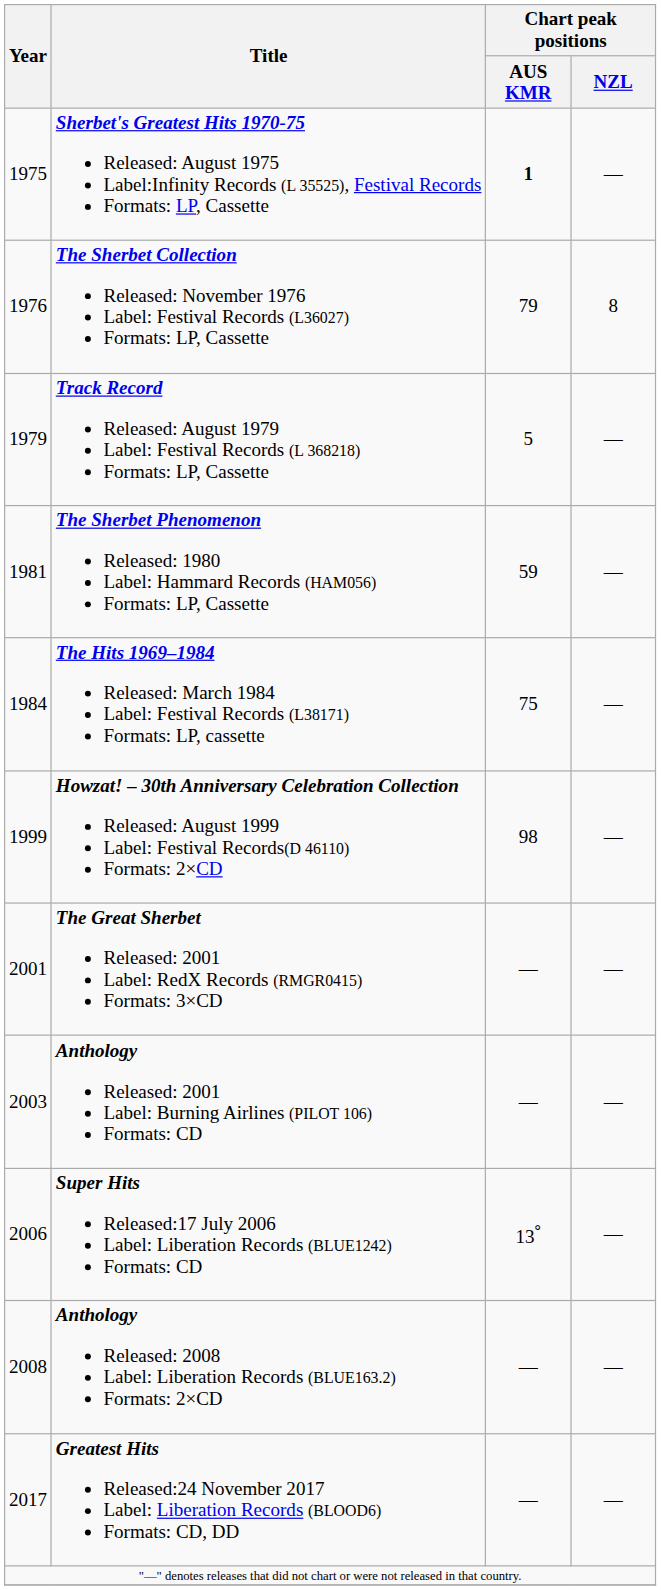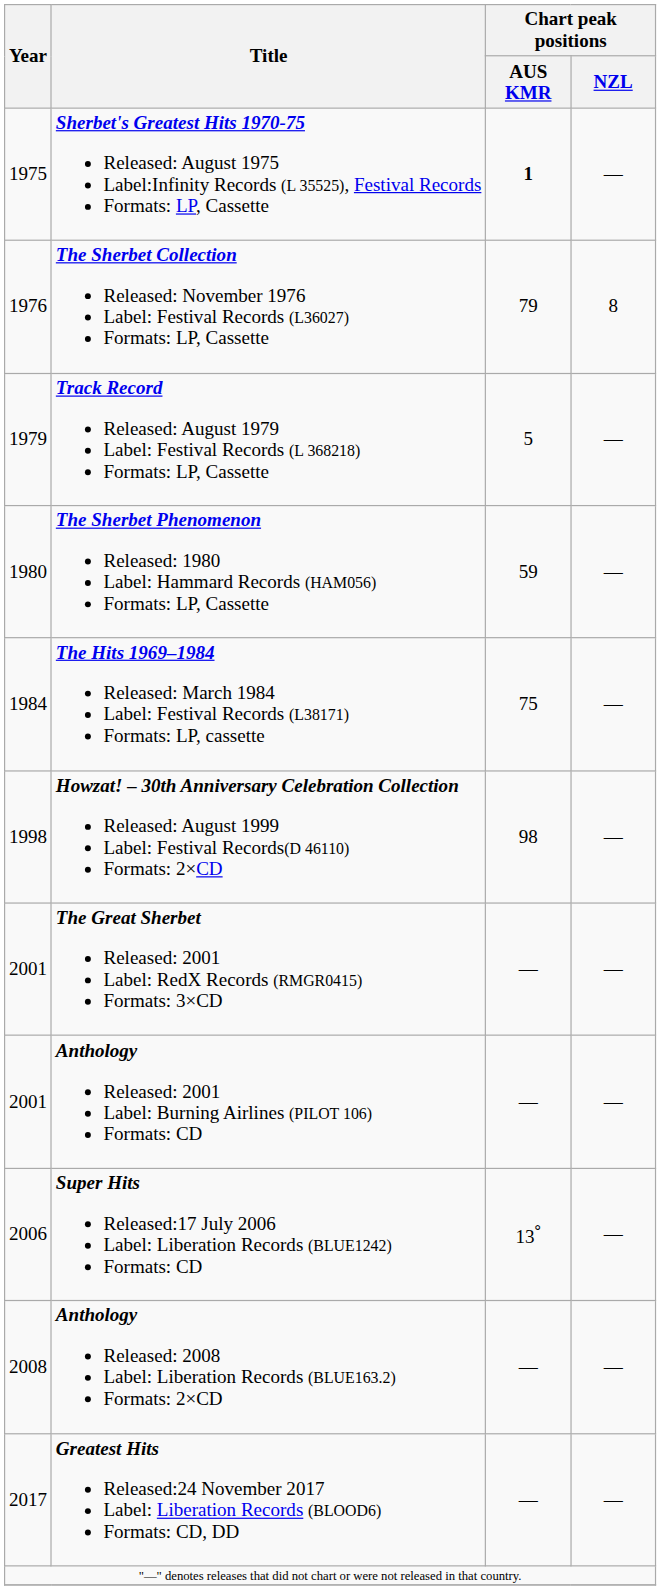(28, 571) 1981 -> (28, 571) 1980
(28, 836) 1999 -> (28, 836) 1998
(28, 1101) 2003 -> (28, 1101) 2001
